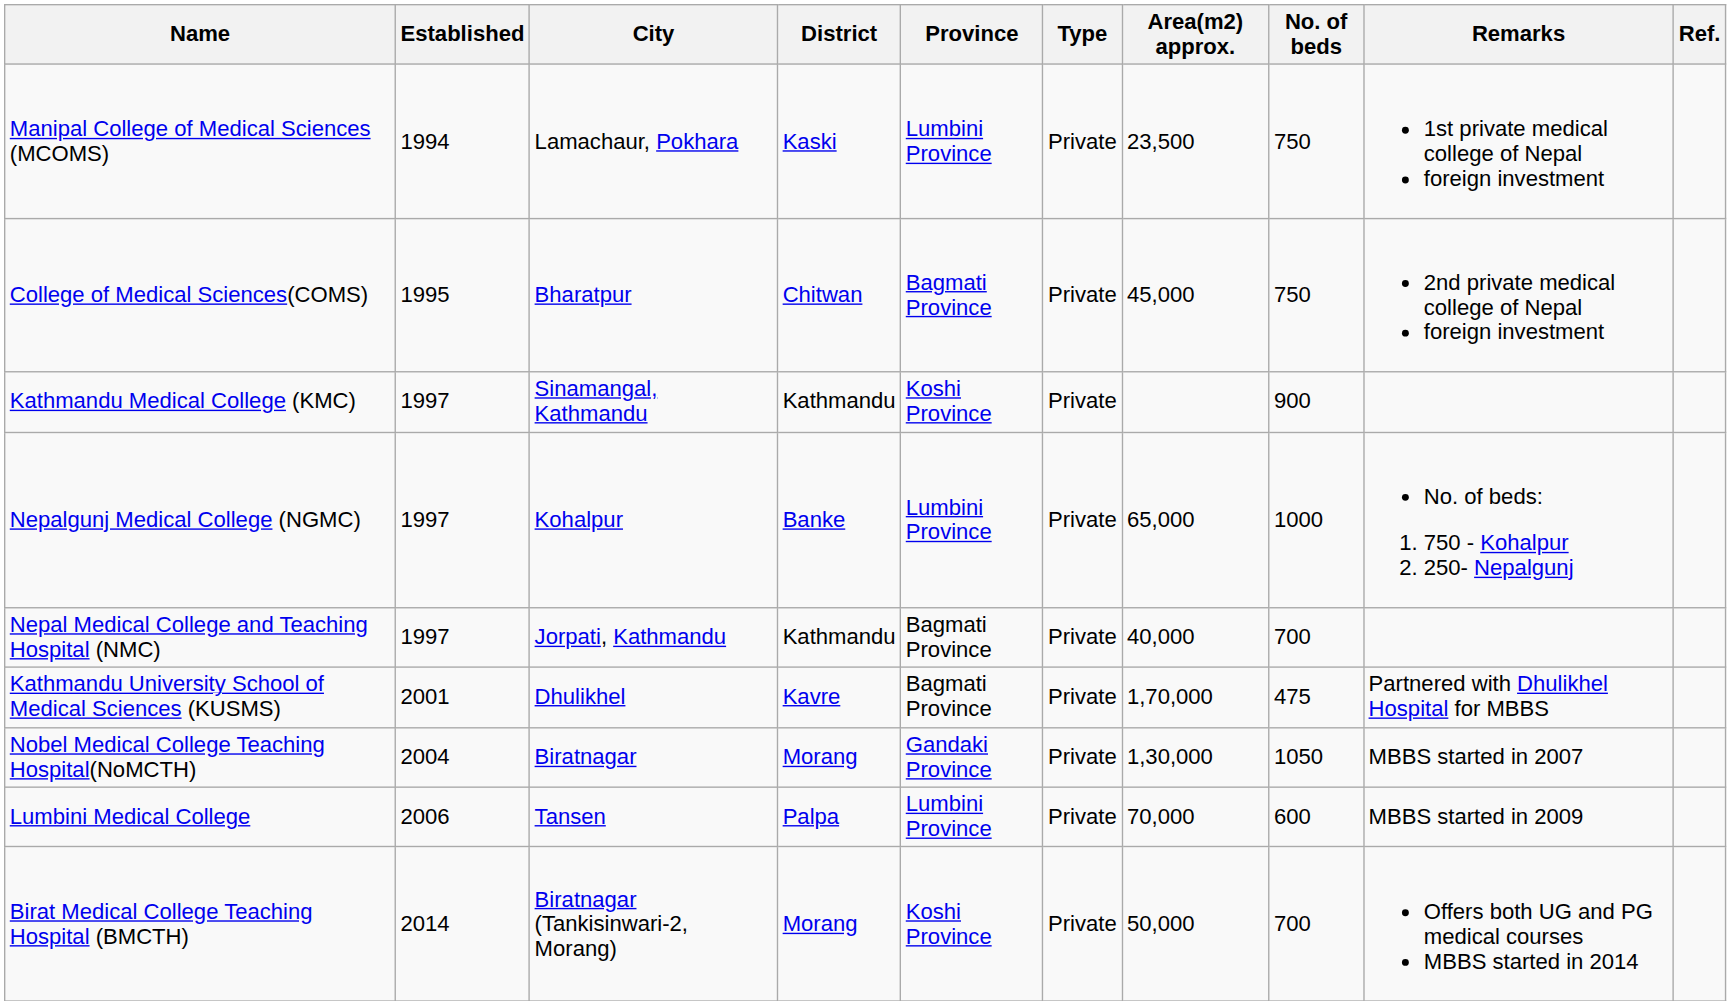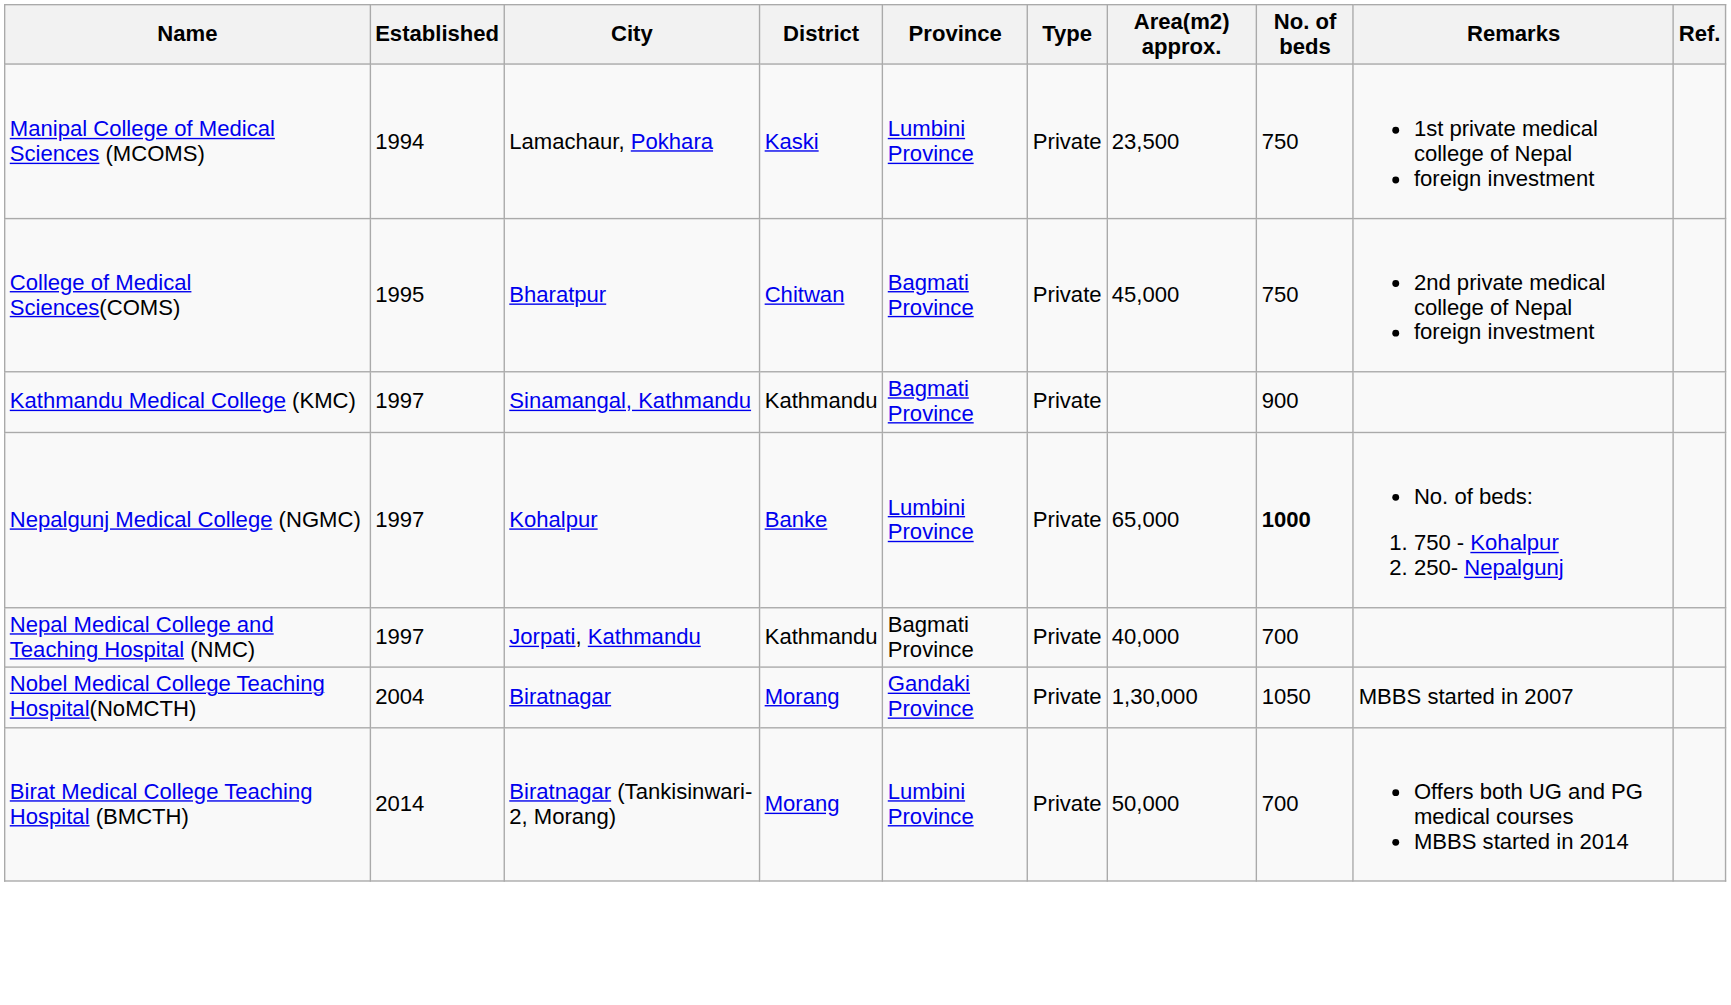(949, 401) Koshi Province -> (931, 401) Bagmati Province
(1299, 519) normal -> (1286, 519) bold
- row: (167, 697)
- row: (130, 816)
(949, 923) Koshi Province -> (931, 803) Lumbini Province
